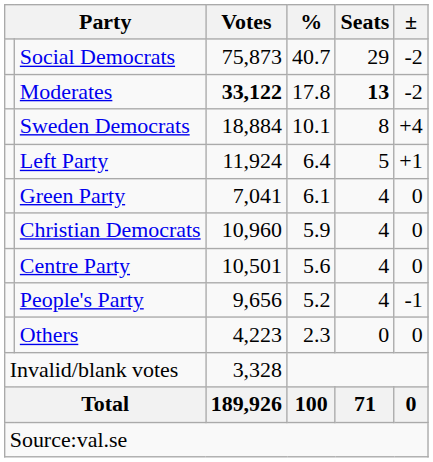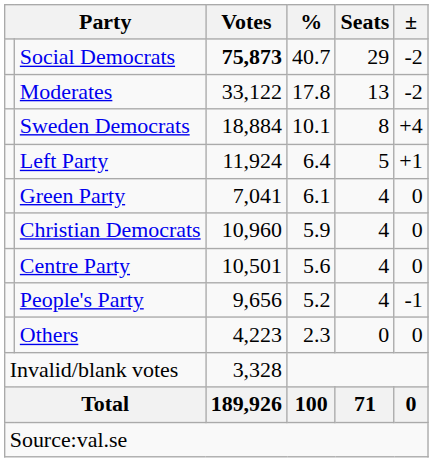(252, 56) normal -> (252, 56) bold
(252, 91) bold -> (252, 91) normal
(378, 91) bold -> (378, 91) normal
